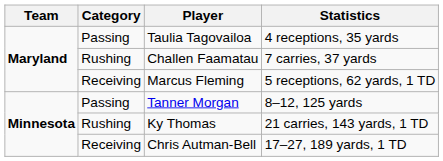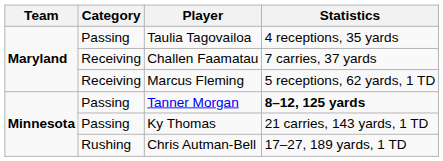(106, 59) Rushing -> (111, 59) Receiving
(313, 102) normal -> (315, 102) bold
(106, 123) Rushing -> (105, 123) Passing
(111, 145) Receiving -> (106, 145) Rushing
